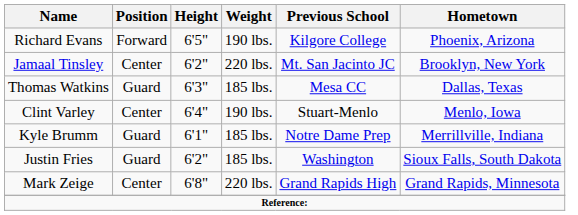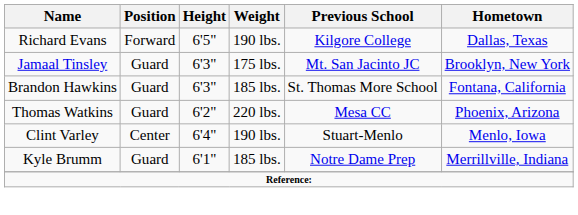(482, 40) Phoenix, Arizona -> (507, 40) Dallas, Texas
(142, 64) Center -> (150, 64) Guard
(196, 64) 6'2" -> (204, 64) 6'3"
(249, 64) 220 lbs. -> (257, 64) 175 lbs.
+ row: (62, 87)
(196, 87) 6'3" -> (204, 111) 6'2"
(249, 87) 185 lbs. -> (257, 111) 220 lbs.
(482, 87) Dallas, Texas -> (507, 111) Phoenix, Arizona
- row: (58, 159)
- row: (58, 183)
